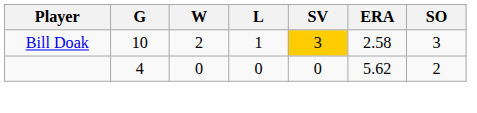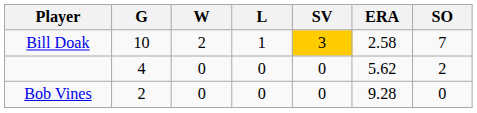(437, 42) 3 -> (442, 42) 7
+ row: (58, 94)
